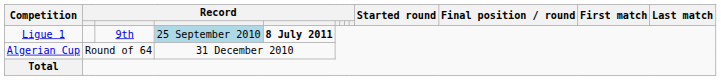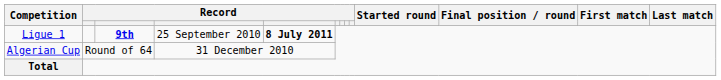(125, 34) normal -> (125, 34) bold
(209, 34) lightblue background -> (209, 34) no background
